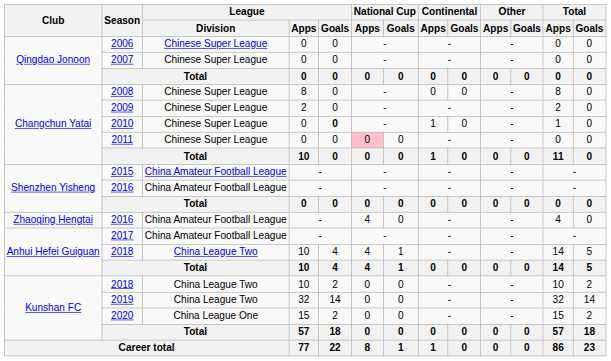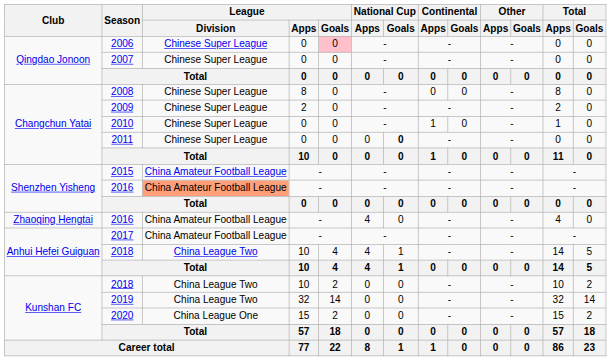(335, 44) no background -> (335, 44) pink background
(335, 124) bold -> (335, 124) normal
(367, 140) pink background -> (367, 140) no background
(401, 140) normal -> (401, 140) bold
(216, 188) no background -> (216, 188) lightsalmon background
